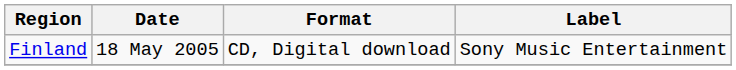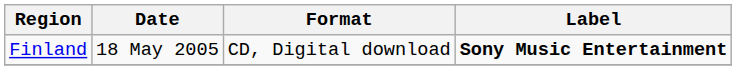(594, 50) normal -> (594, 50) bold
